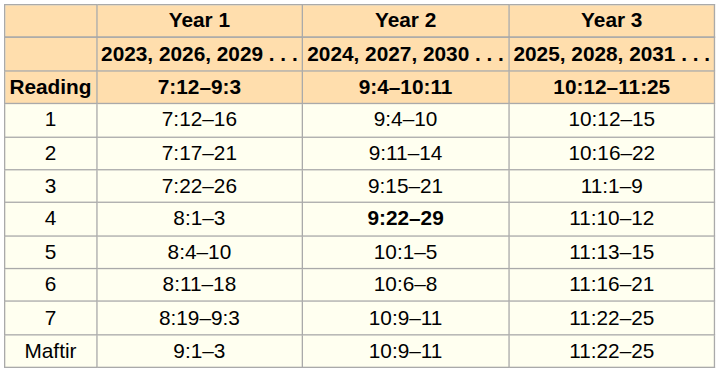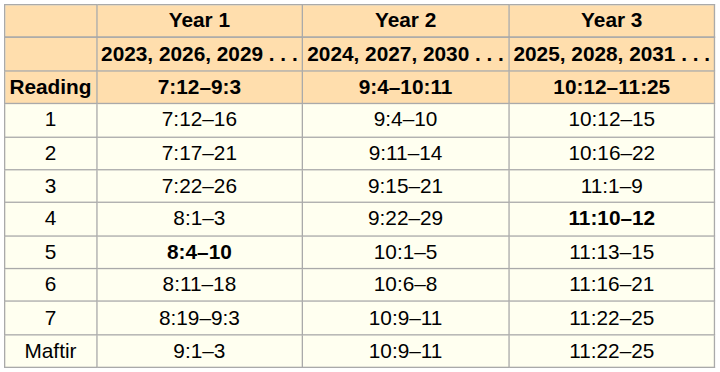(406, 218) bold -> (406, 218) normal
(612, 218) normal -> (612, 218) bold
(199, 251) normal -> (199, 251) bold
